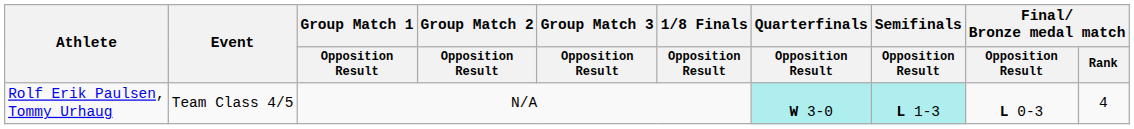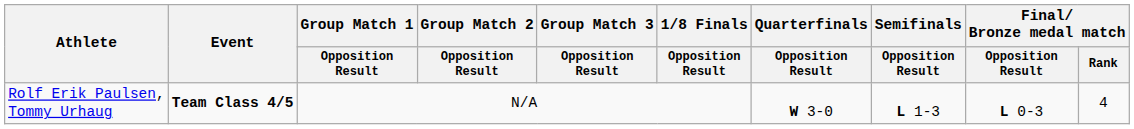(233, 103) normal -> (233, 103) bold
(811, 112) paleturquoise background -> (811, 112) no background
(918, 112) paleturquoise background -> (918, 112) no background
